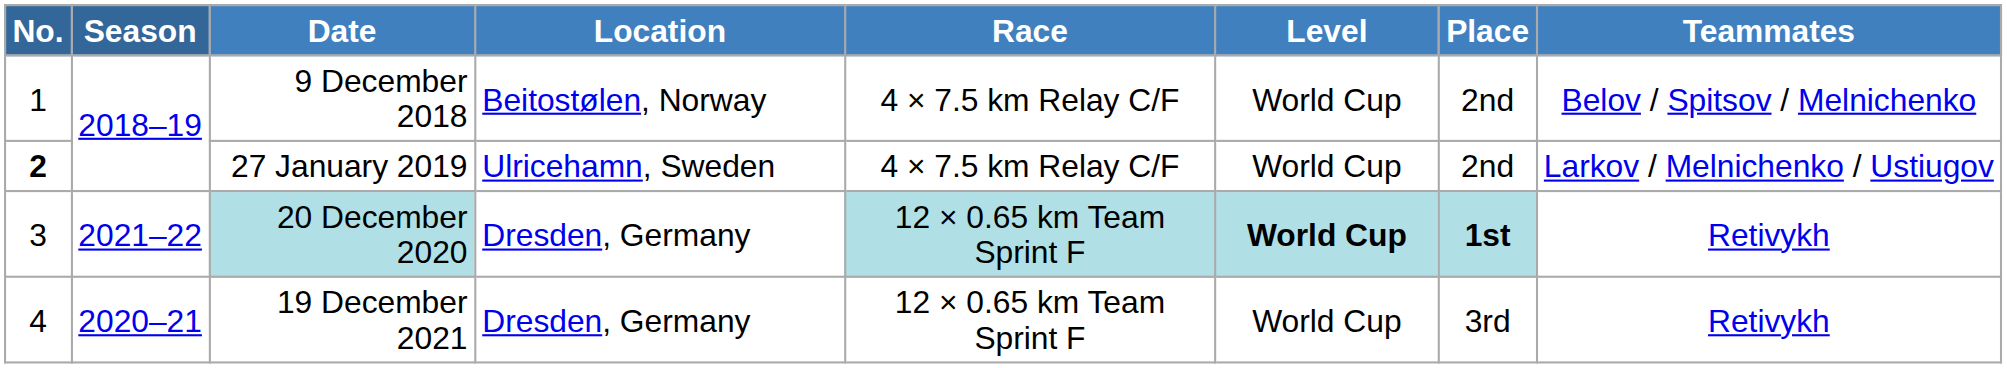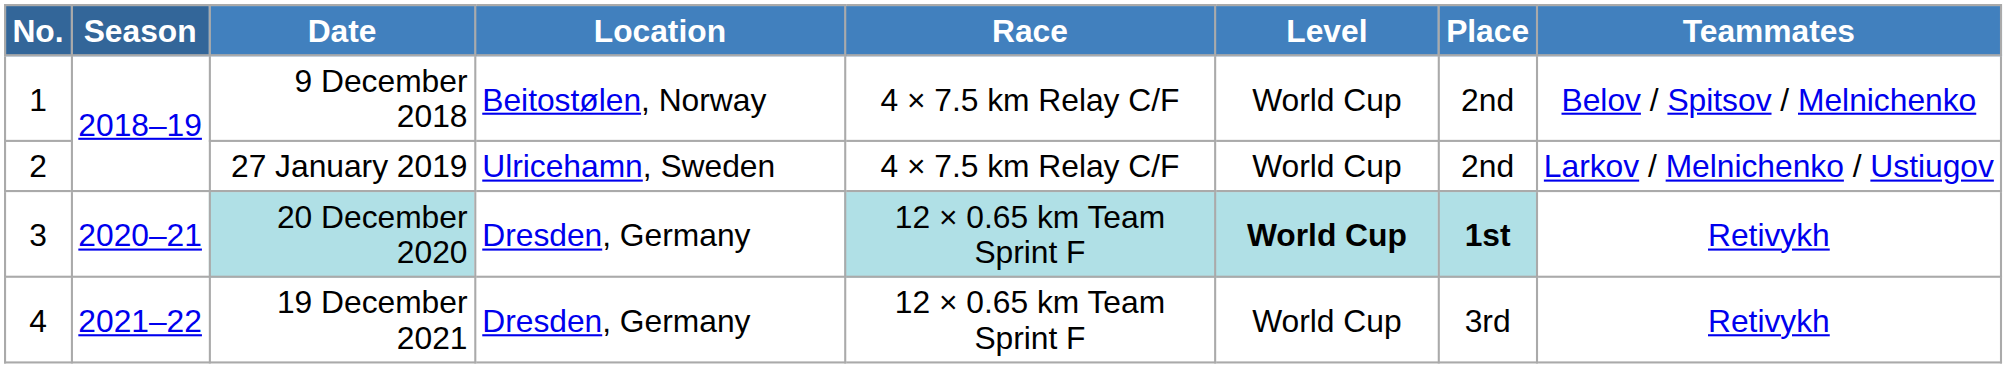(38, 166) bold -> (38, 166) normal
(140, 235) 2021–22 -> (140, 235) 2020–21
(140, 320) 2020–21 -> (140, 320) 2021–22
